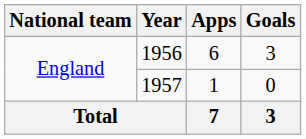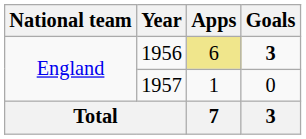(214, 52) no background -> (214, 52) khaki background
(271, 52) normal -> (271, 52) bold
